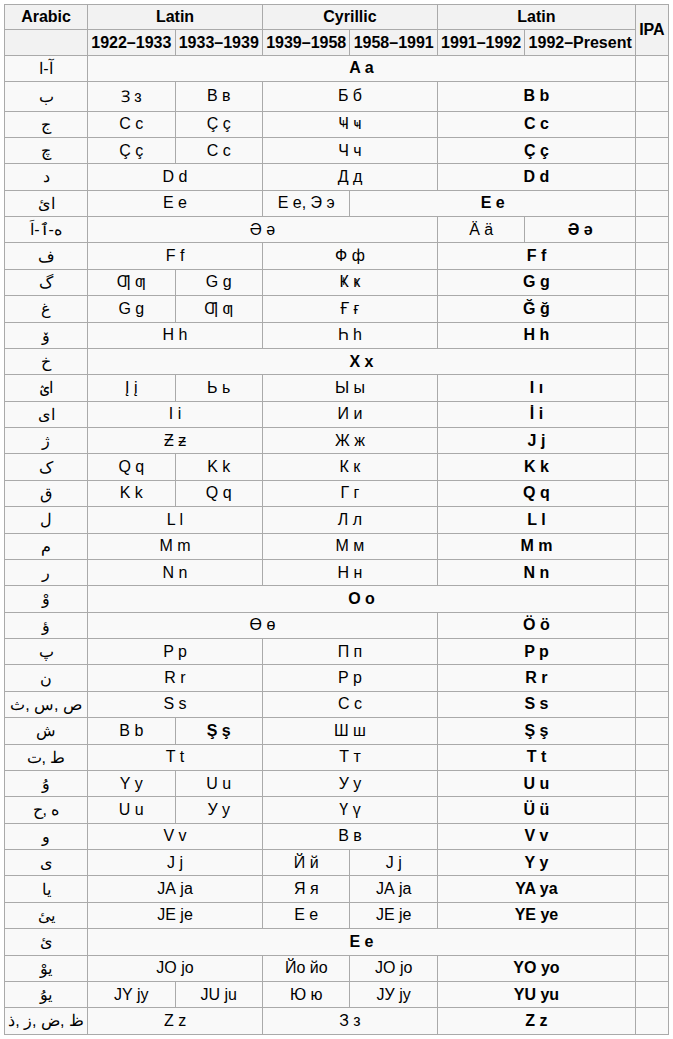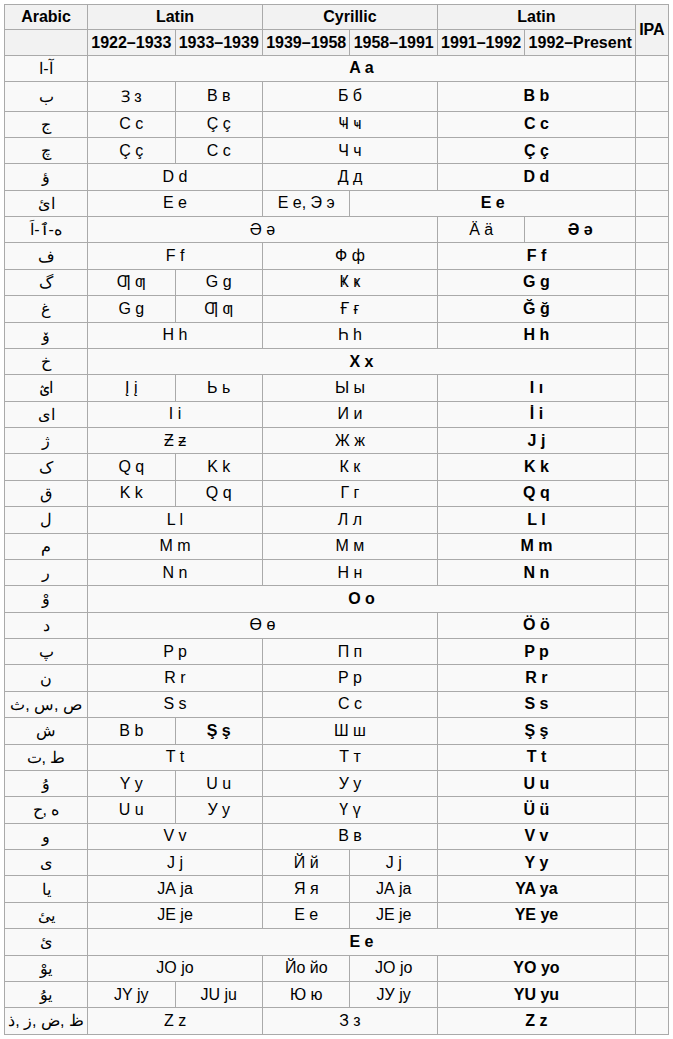(46, 177) د -> (46, 177) ؤ
(46, 625) ؤ -> (46, 625) د
